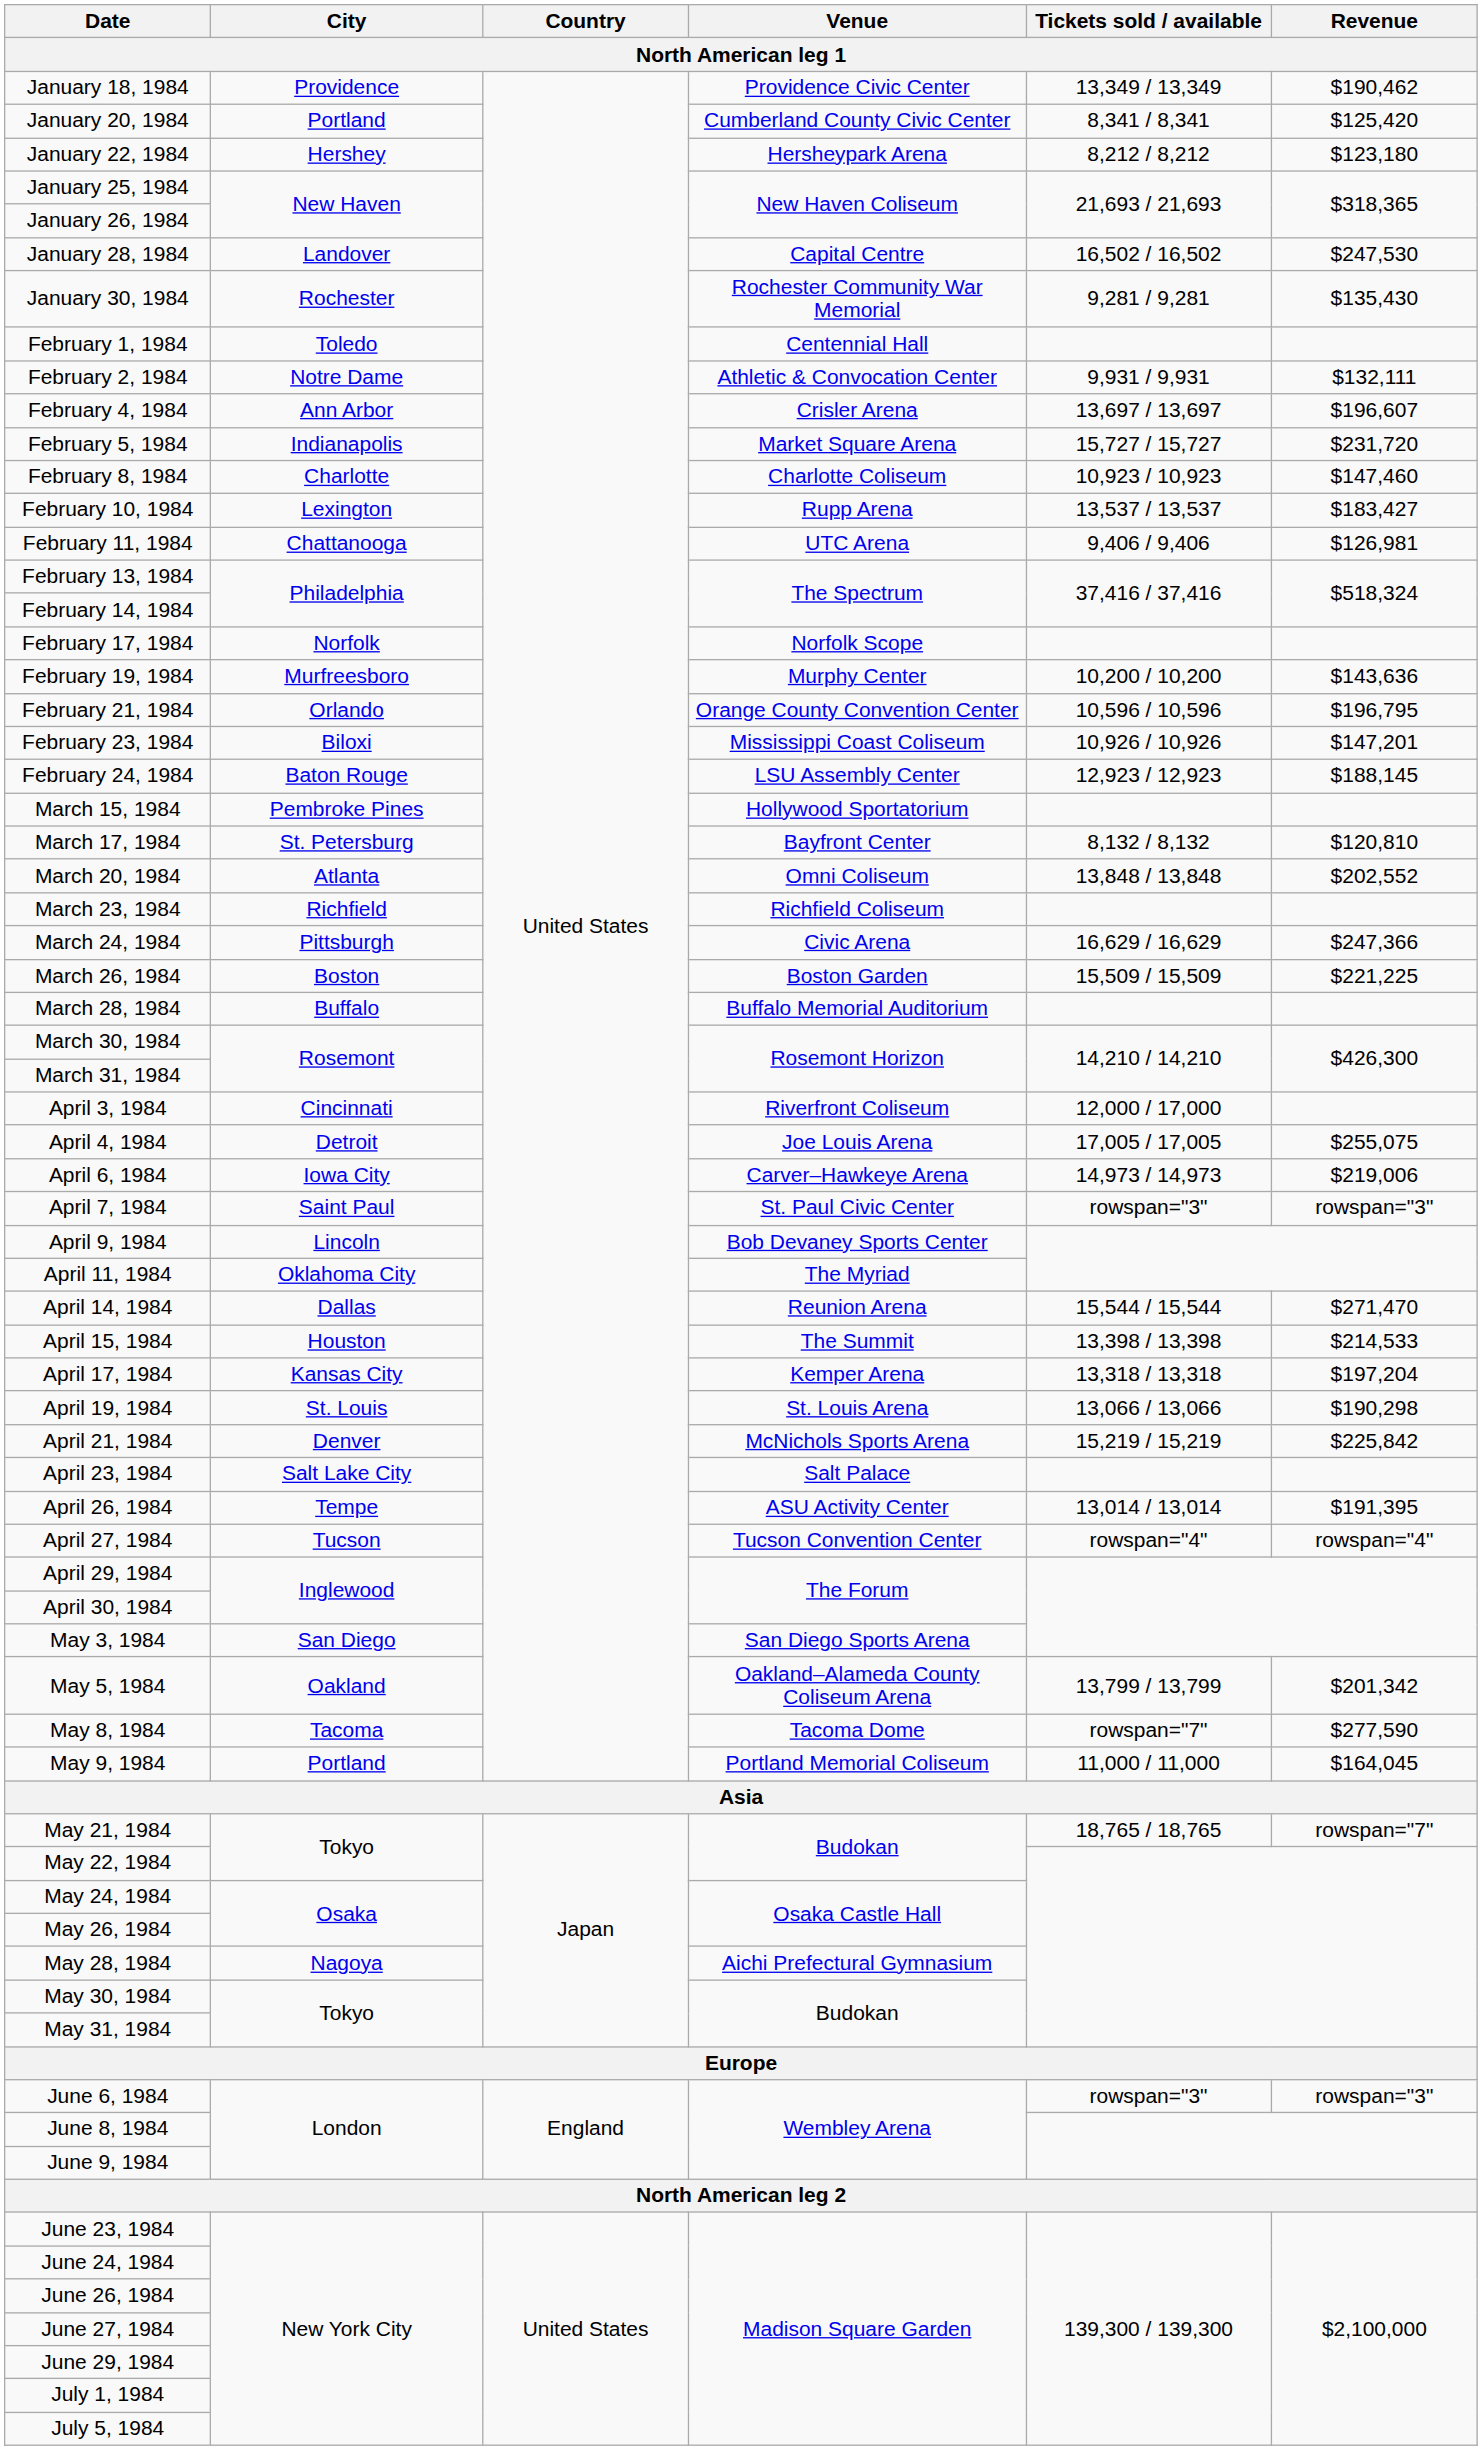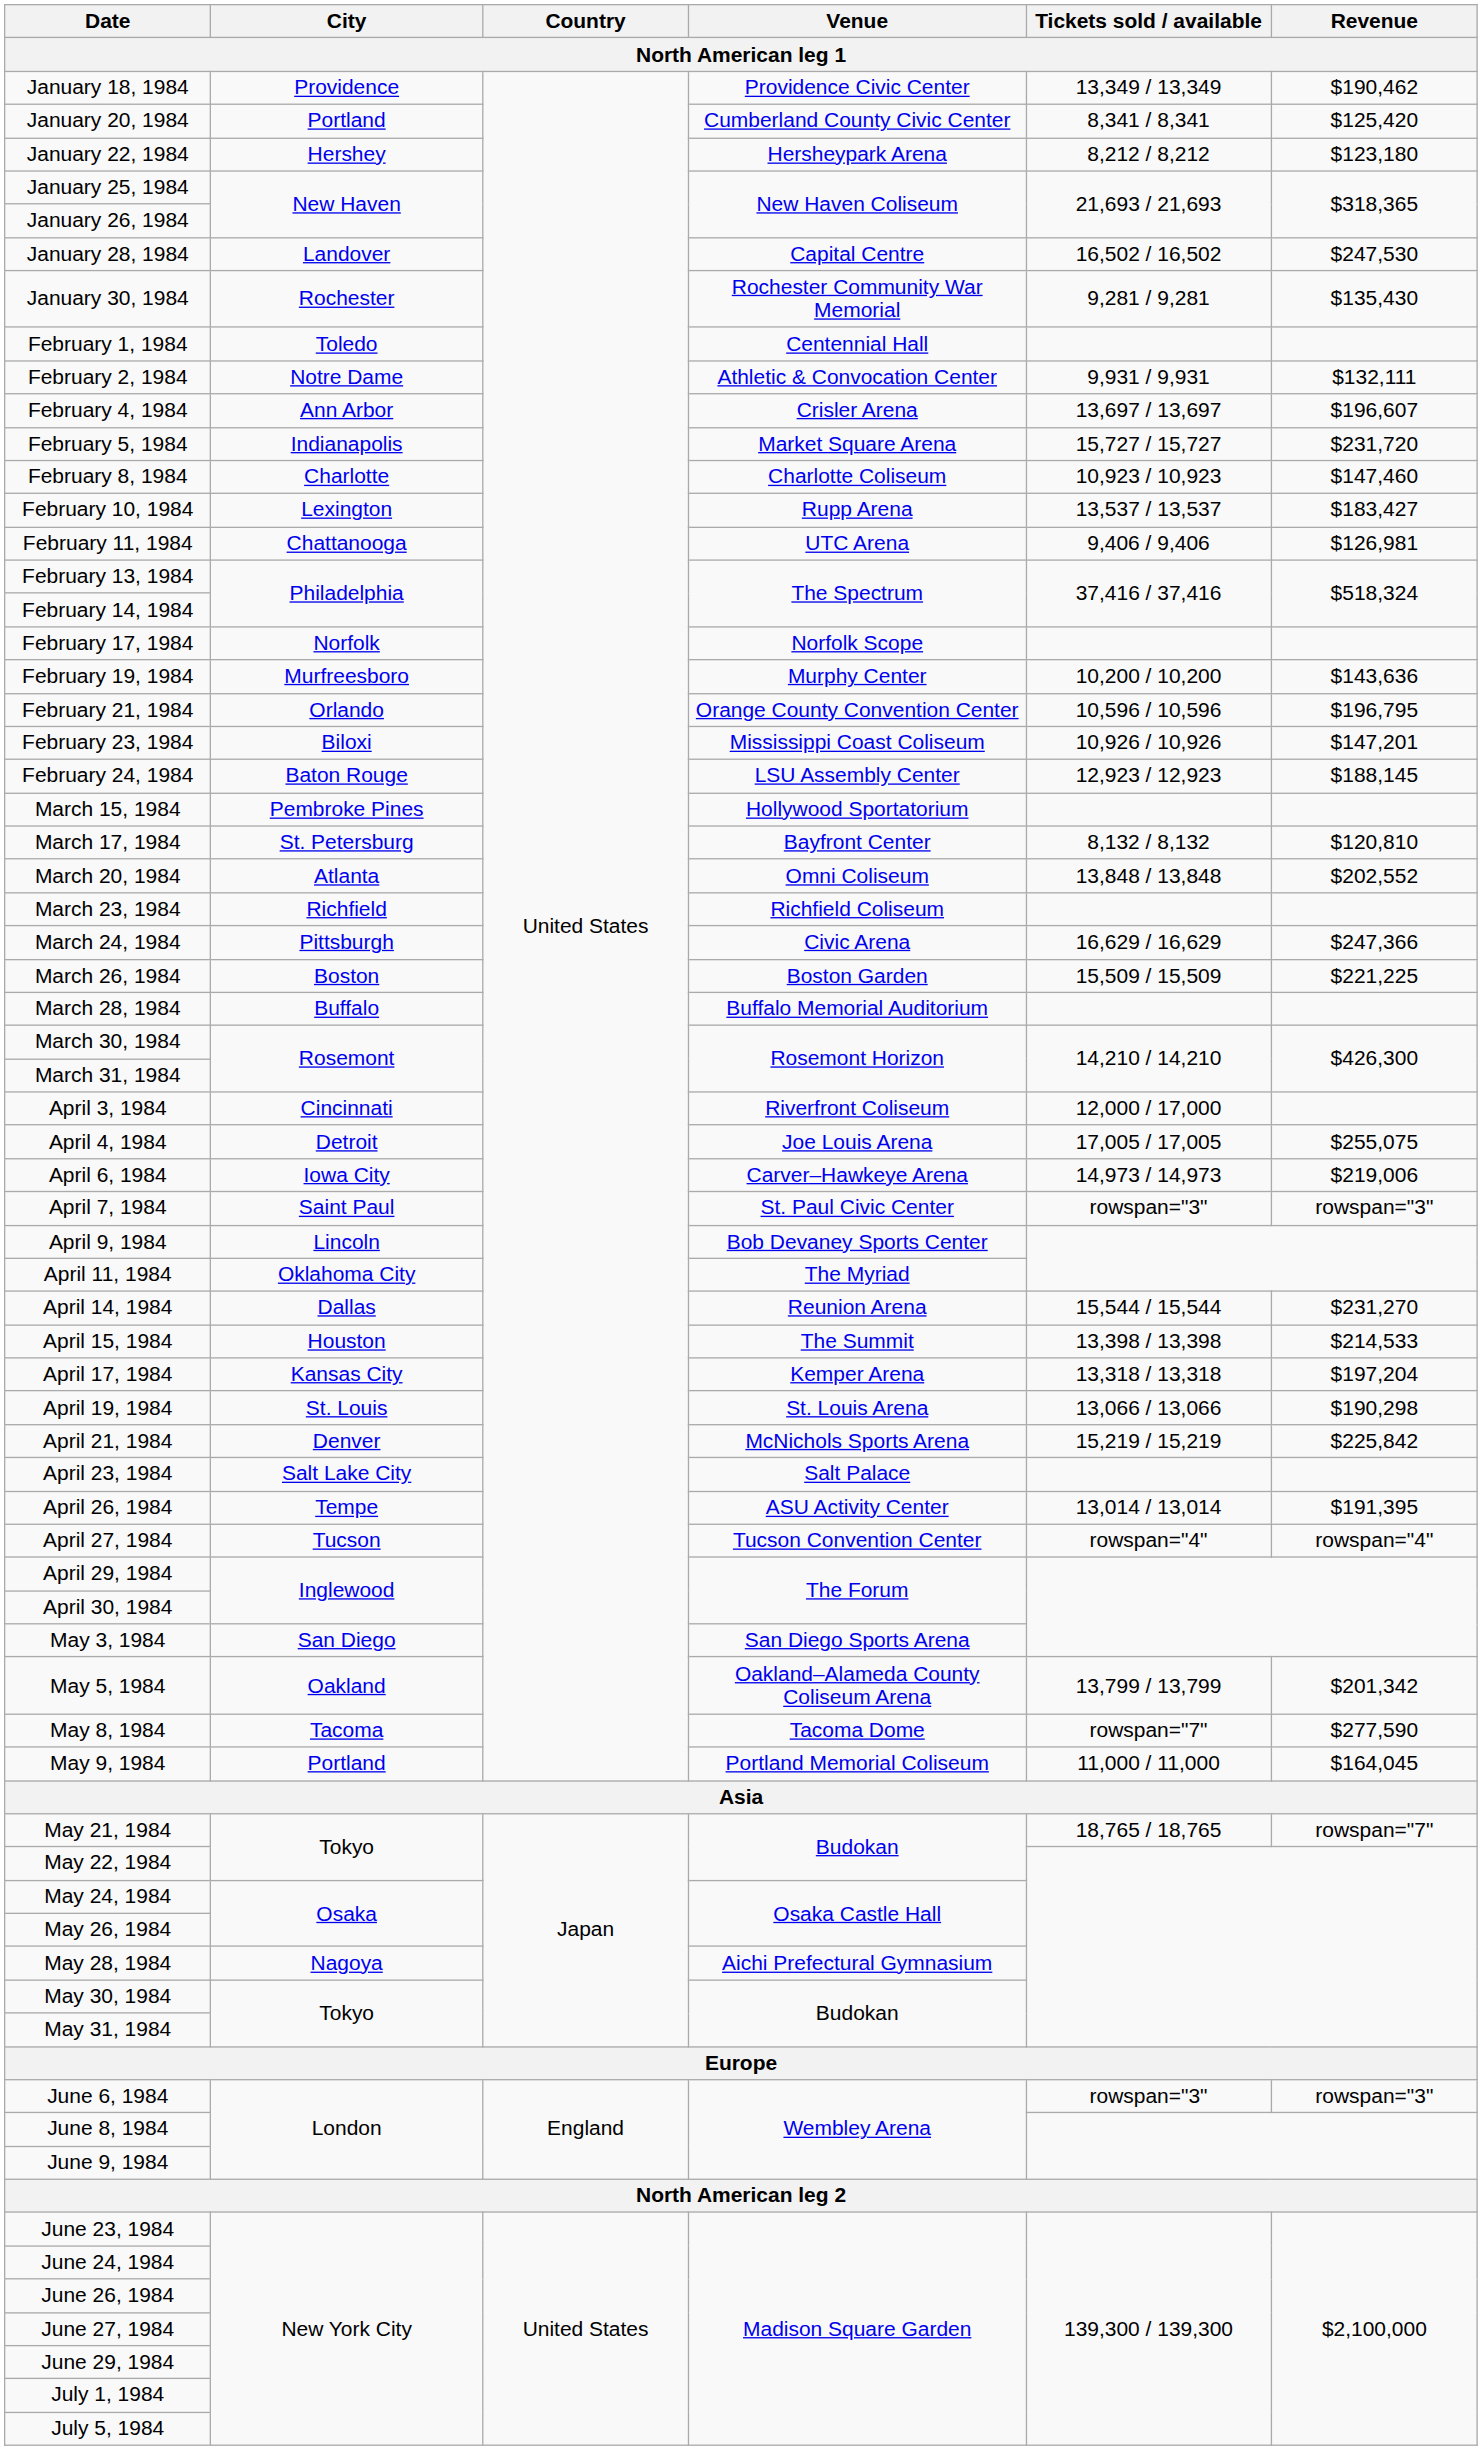(1374, 1307) $271,470 -> (1374, 1307) $231,270
